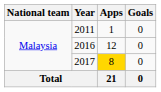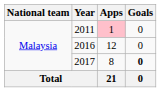(111, 29) no background -> (111, 29) pink background
(111, 62) gold background -> (111, 62) no background
(140, 62) normal -> (140, 62) bold
